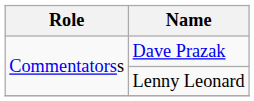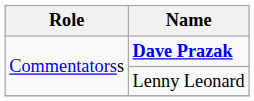(179, 50) normal -> (183, 50) bold
